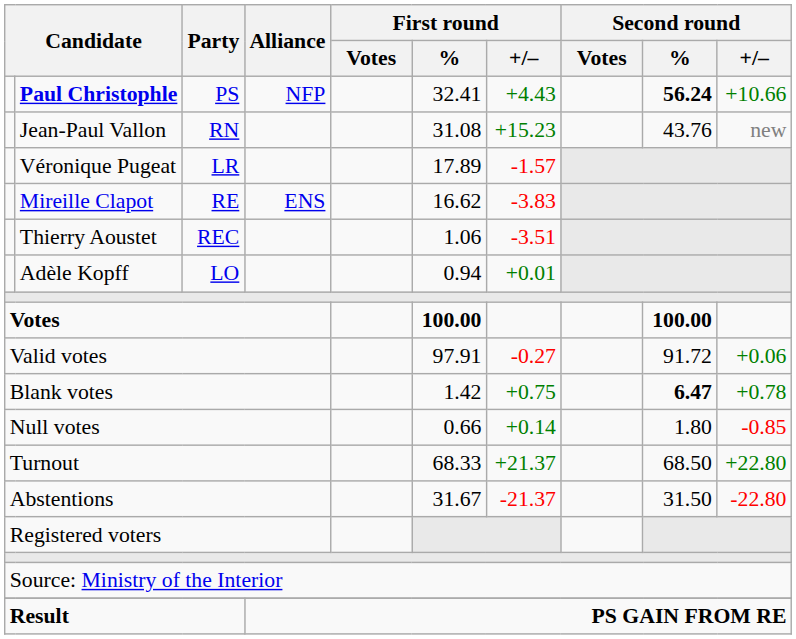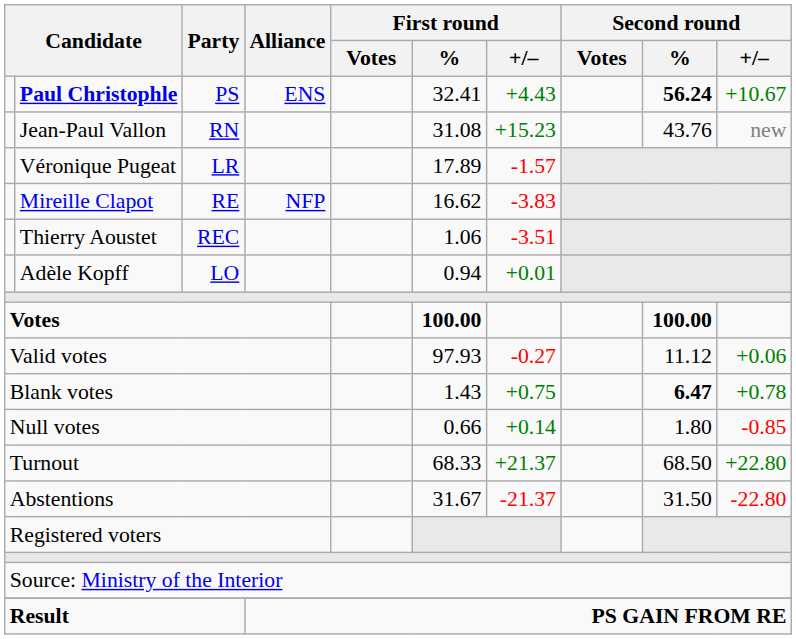(305, 94) NFP -> (305, 94) ENS
(756, 94) +10.66 -> (756, 94) +10.67
(305, 201) ENS -> (305, 201) NFP
(457, 355) 97.91 -> (457, 355) 97.93
(688, 355) 91.72 -> (688, 355) 11.12
(462, 391) 1.42 -> (462, 391) 1.43
